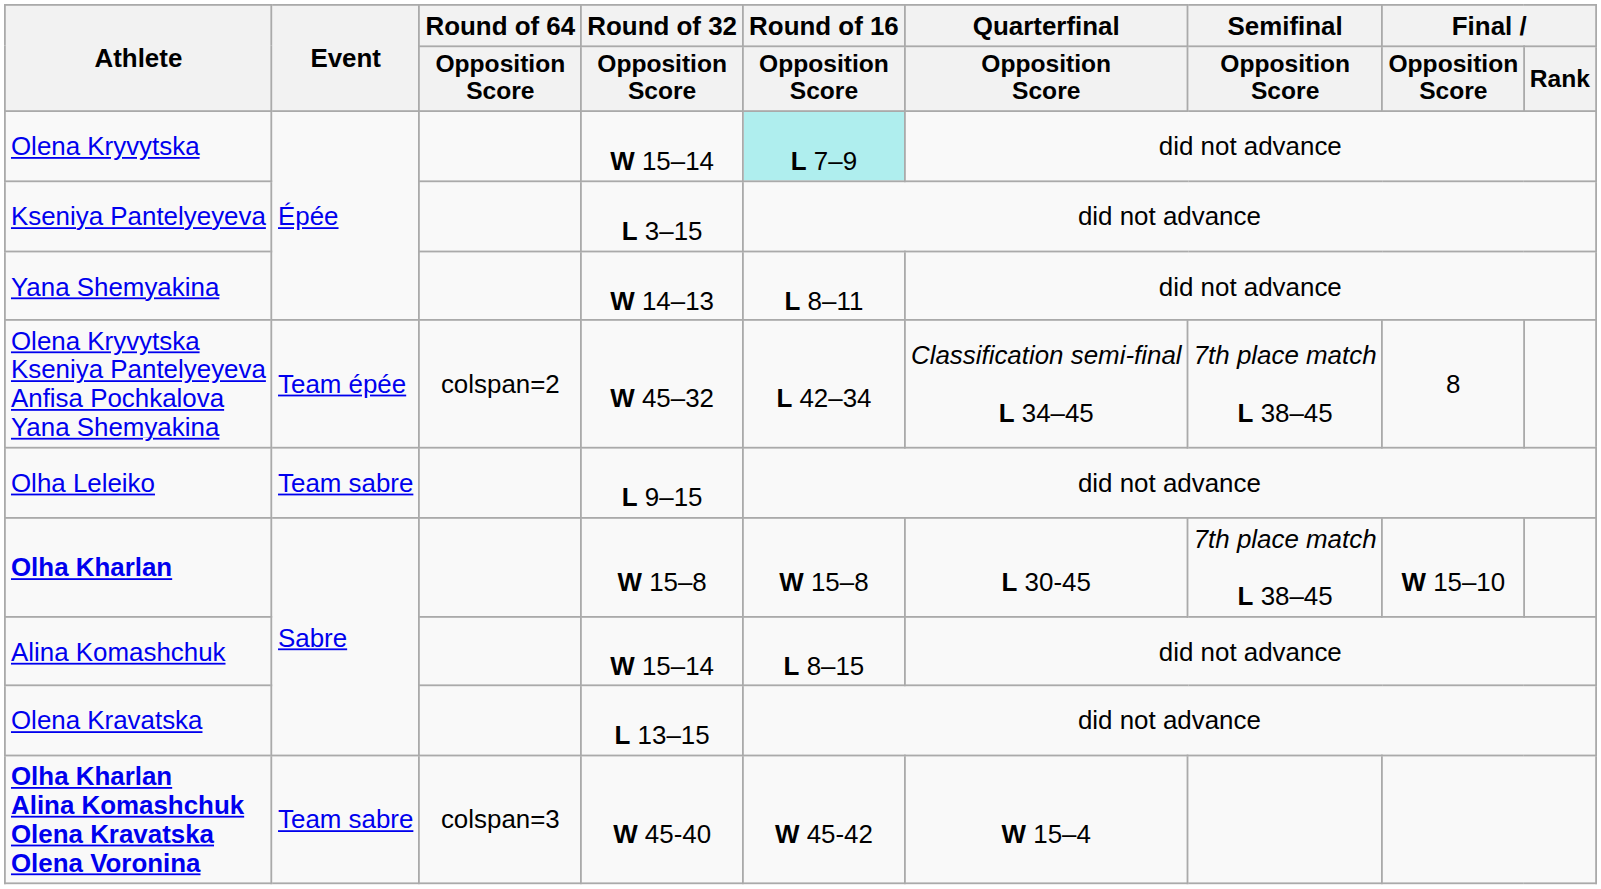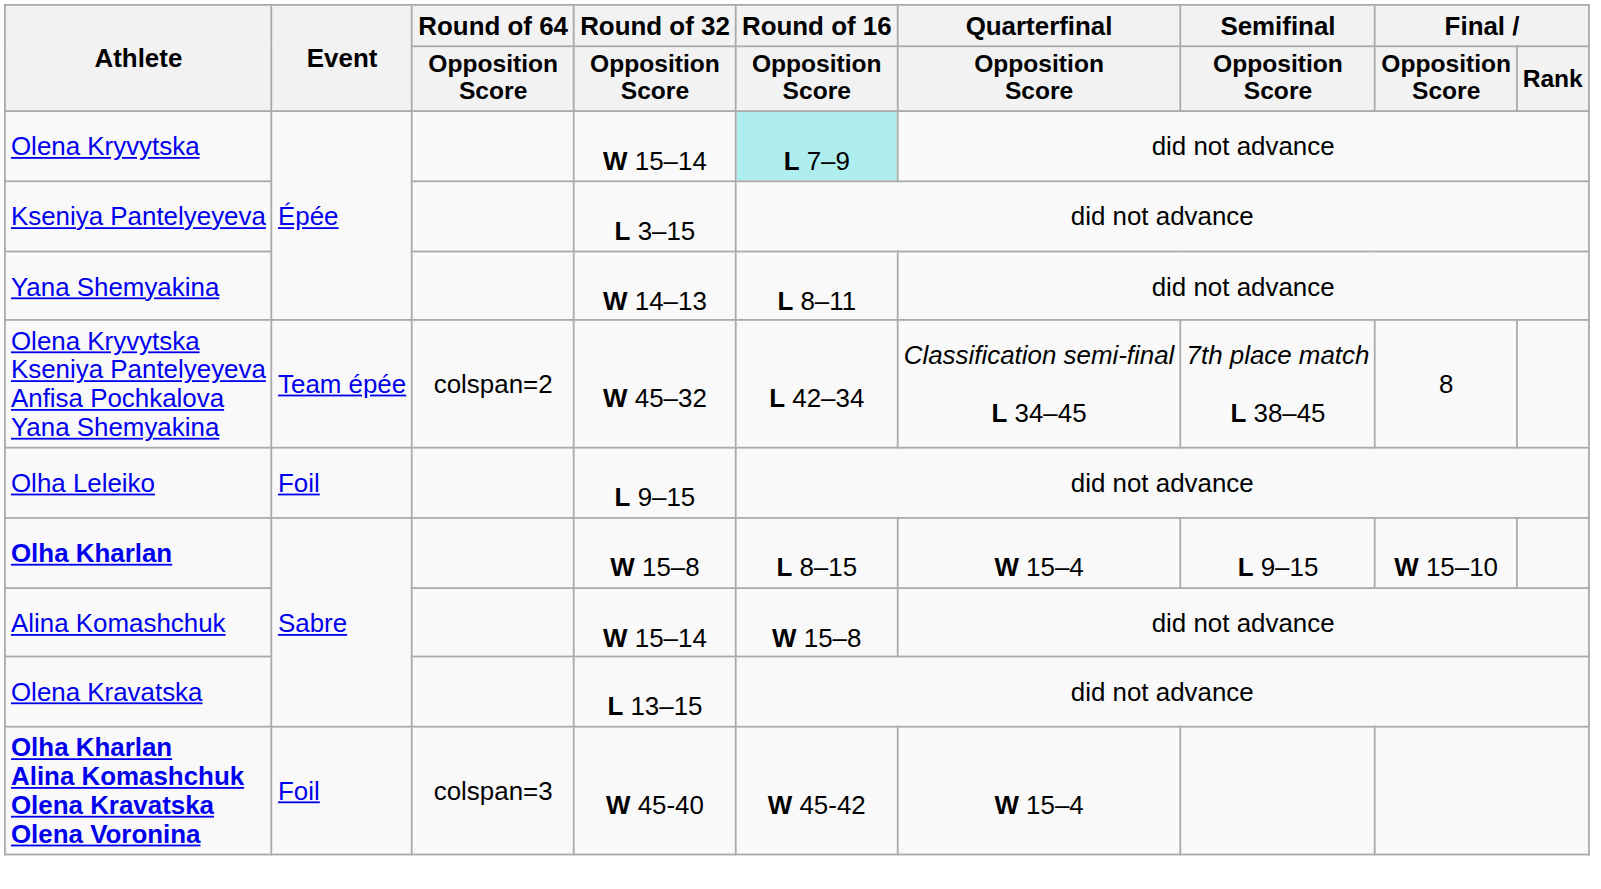(346, 483) Team sabre -> (299, 483) Foil
(824, 582) W 15–8 -> (817, 568) L 8–15
(1046, 582) L 30-45 -> (1039, 568) W 15–4
(1285, 568) 7th place match L 38–45 -> (1278, 568) L 9–15
(824, 666) L 8–15 -> (817, 637) W 15–8
(346, 820) Team sabre -> (299, 791) Foil
